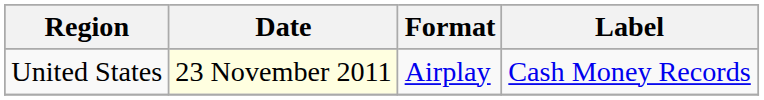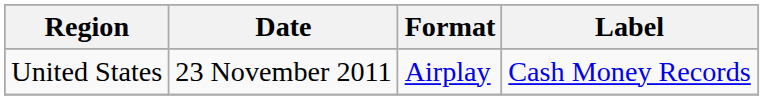(283, 71) lightyellow background -> (283, 71) no background
